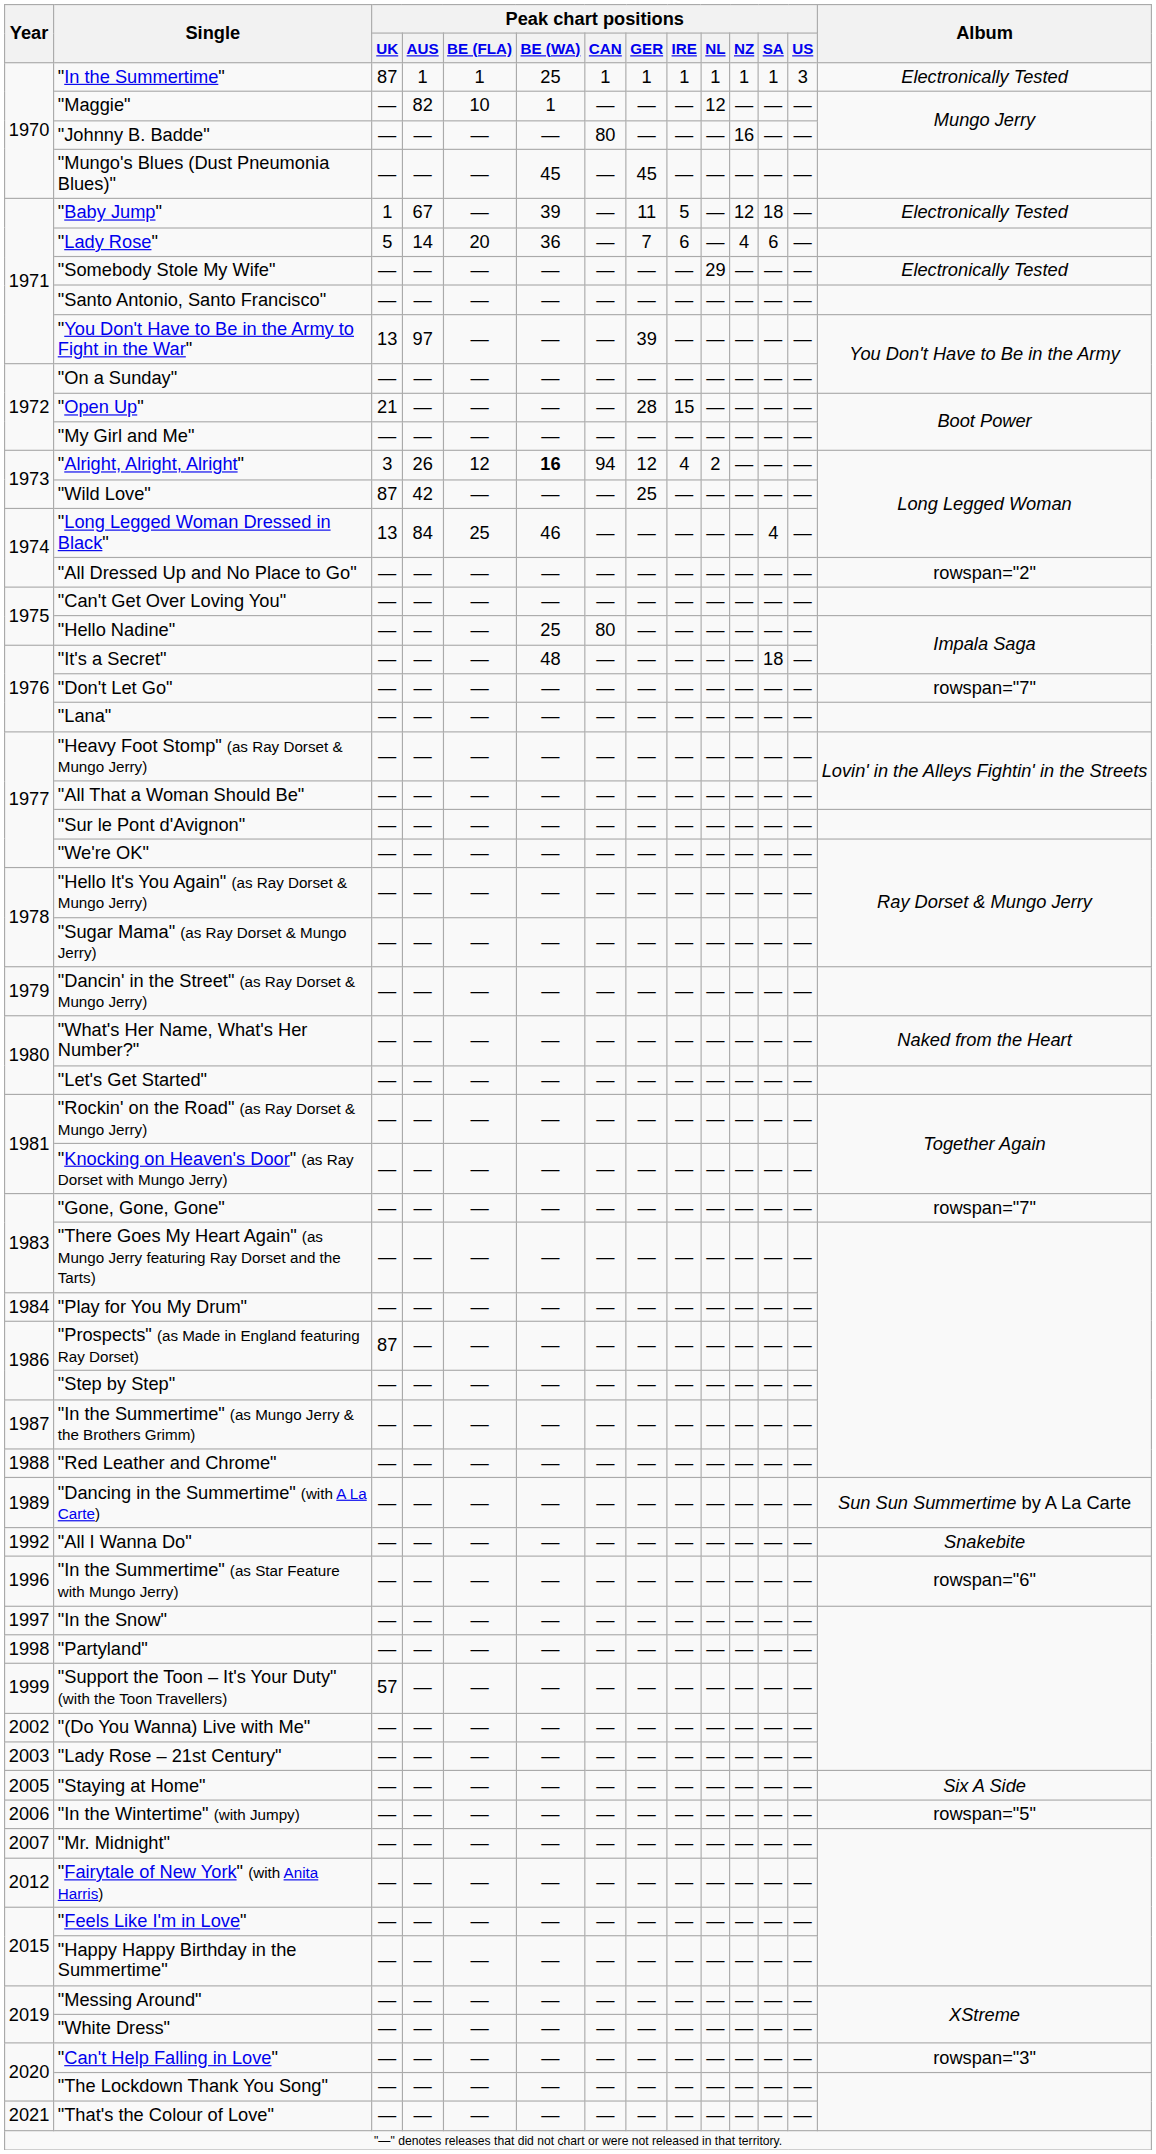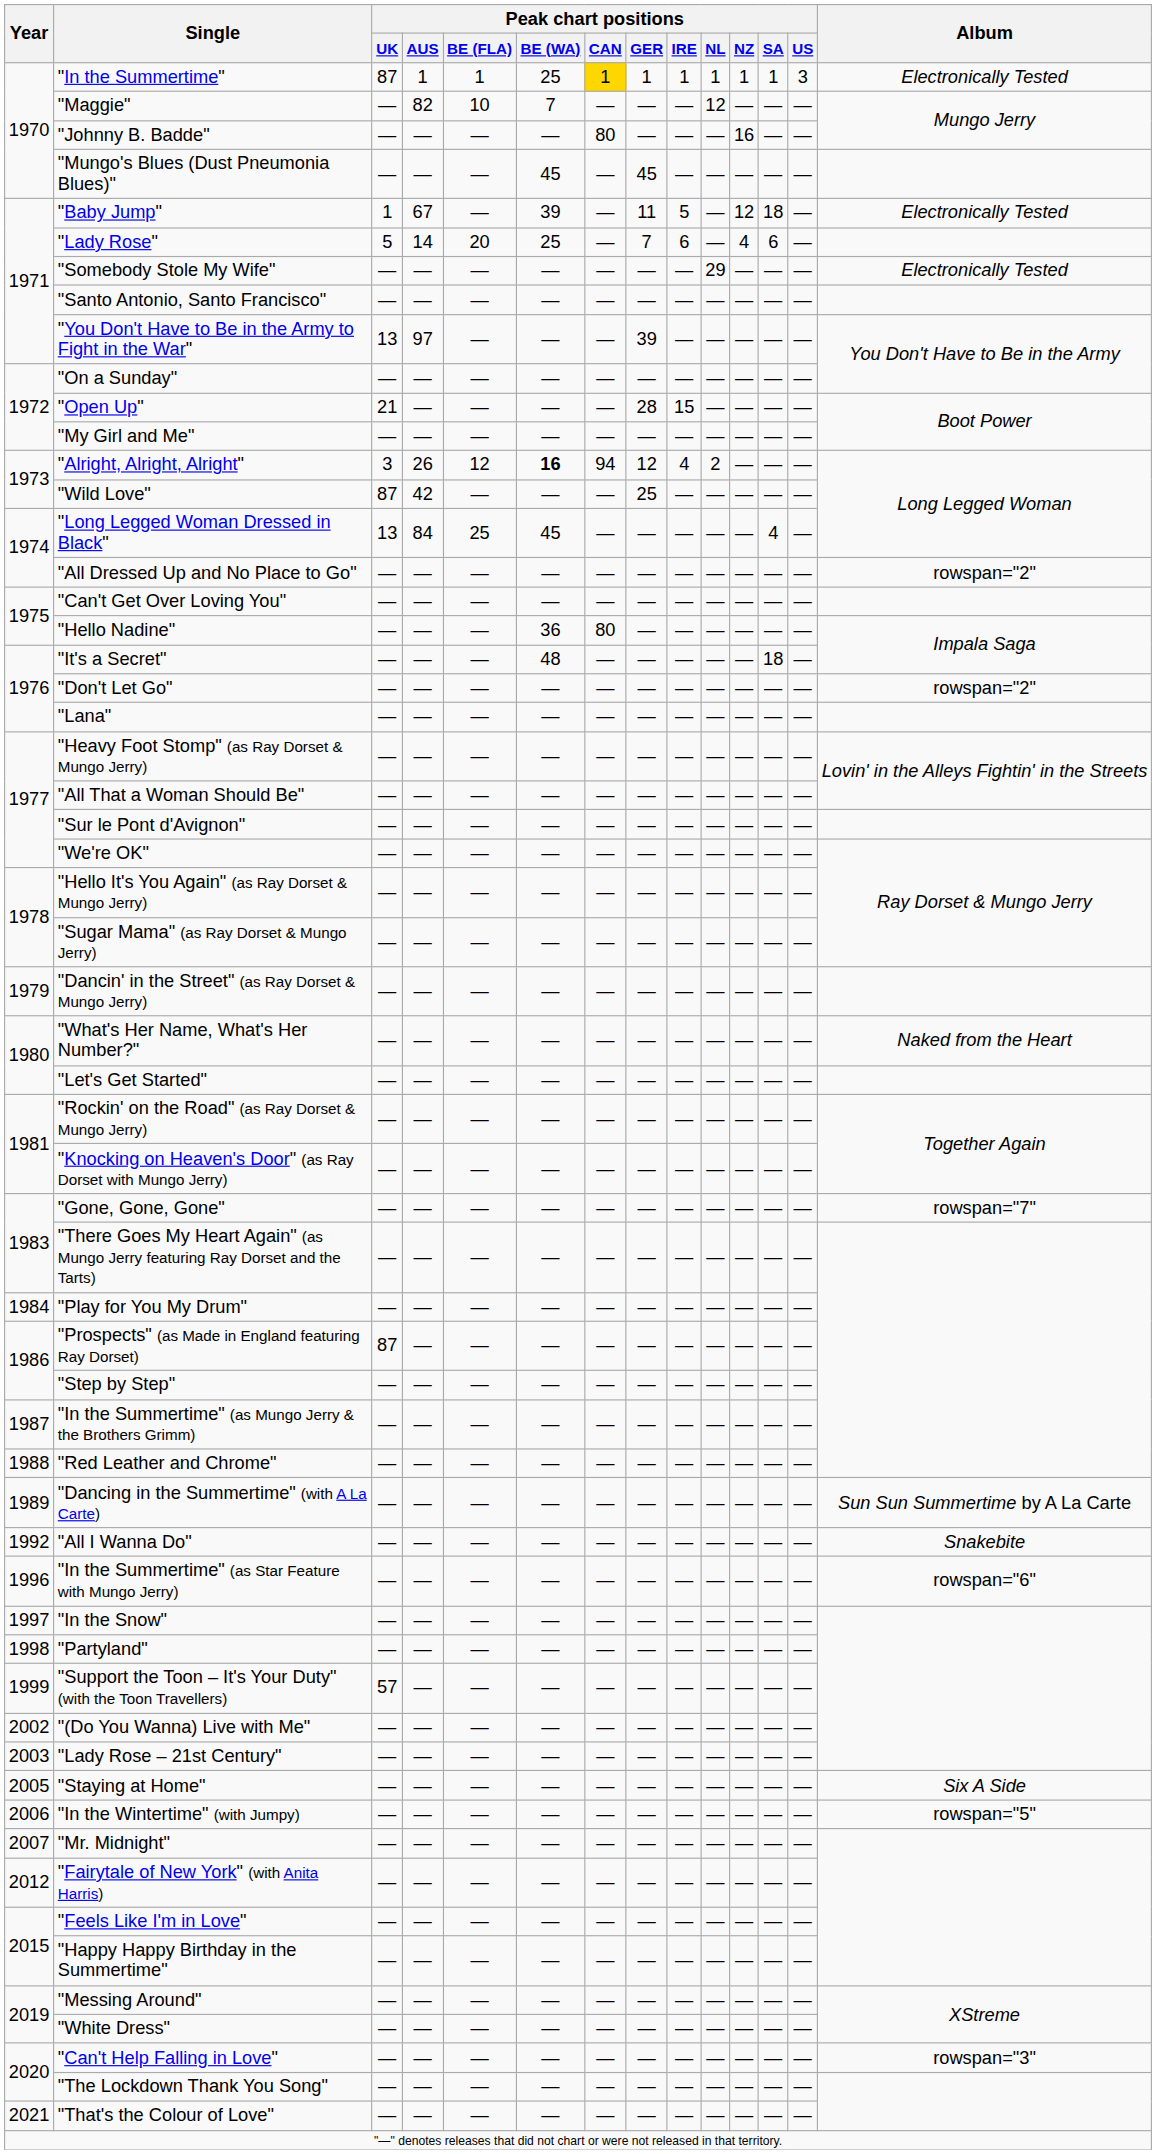(605, 76) no background -> (605, 76) gold background
(550, 105) 1 -> (550, 105) 7
(550, 241) 36 -> (550, 241) 25
(550, 533) 46 -> (550, 533) 45
(550, 630) 25 -> (550, 630) 36
(985, 688) rowspan="7" -> (985, 688) rowspan="2"
